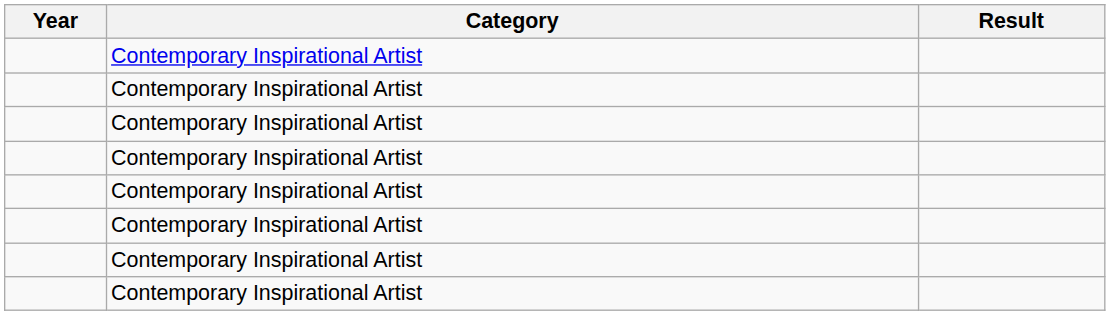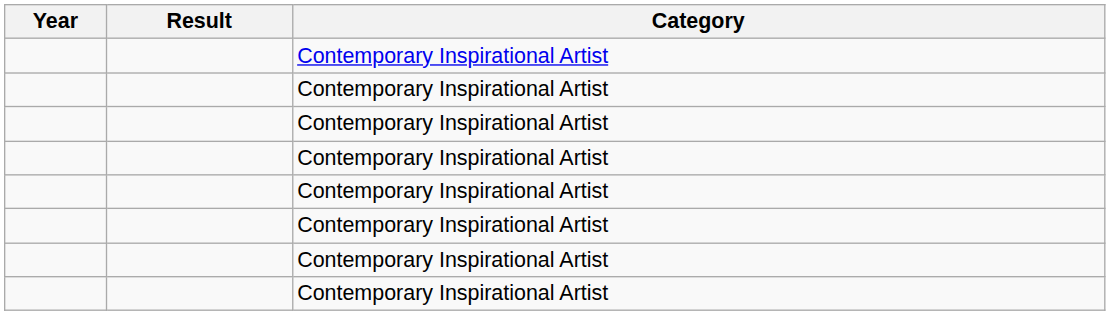columns swapped: (512, 21) <-> (1011, 21)
